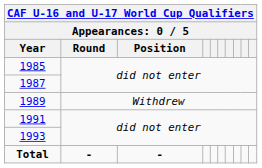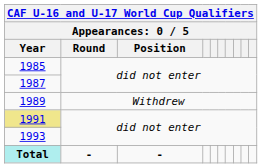(33, 119) no background -> (33, 119) khaki background
(33, 154) no background -> (33, 154) paleturquoise background
